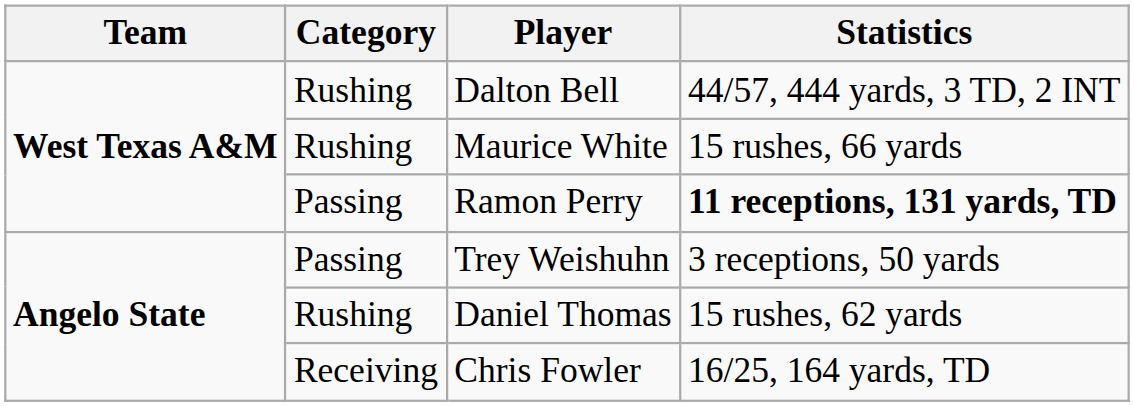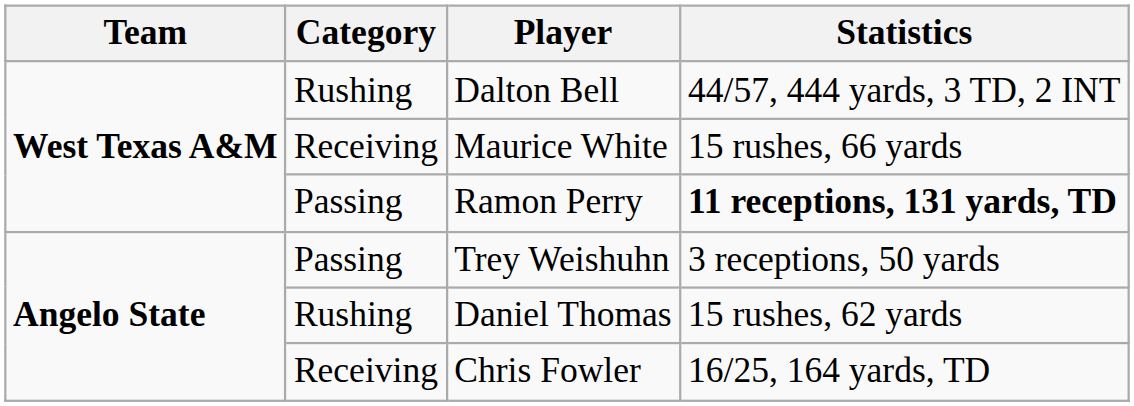(353, 145) Rushing -> (366, 145) Receiving
